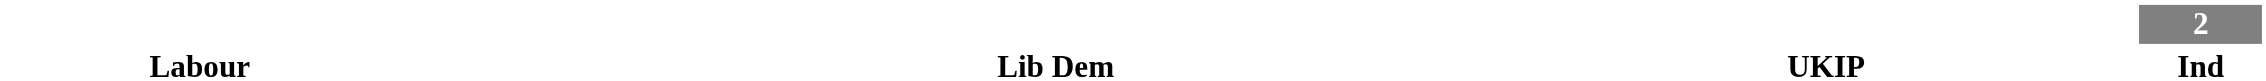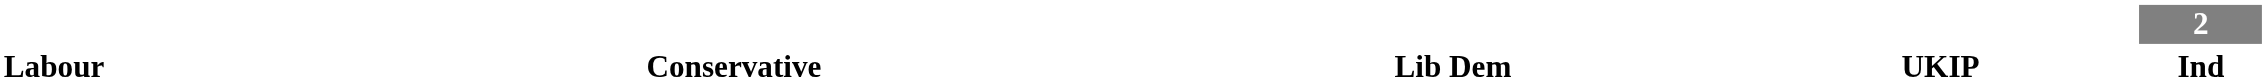+ column: (734, 23)
